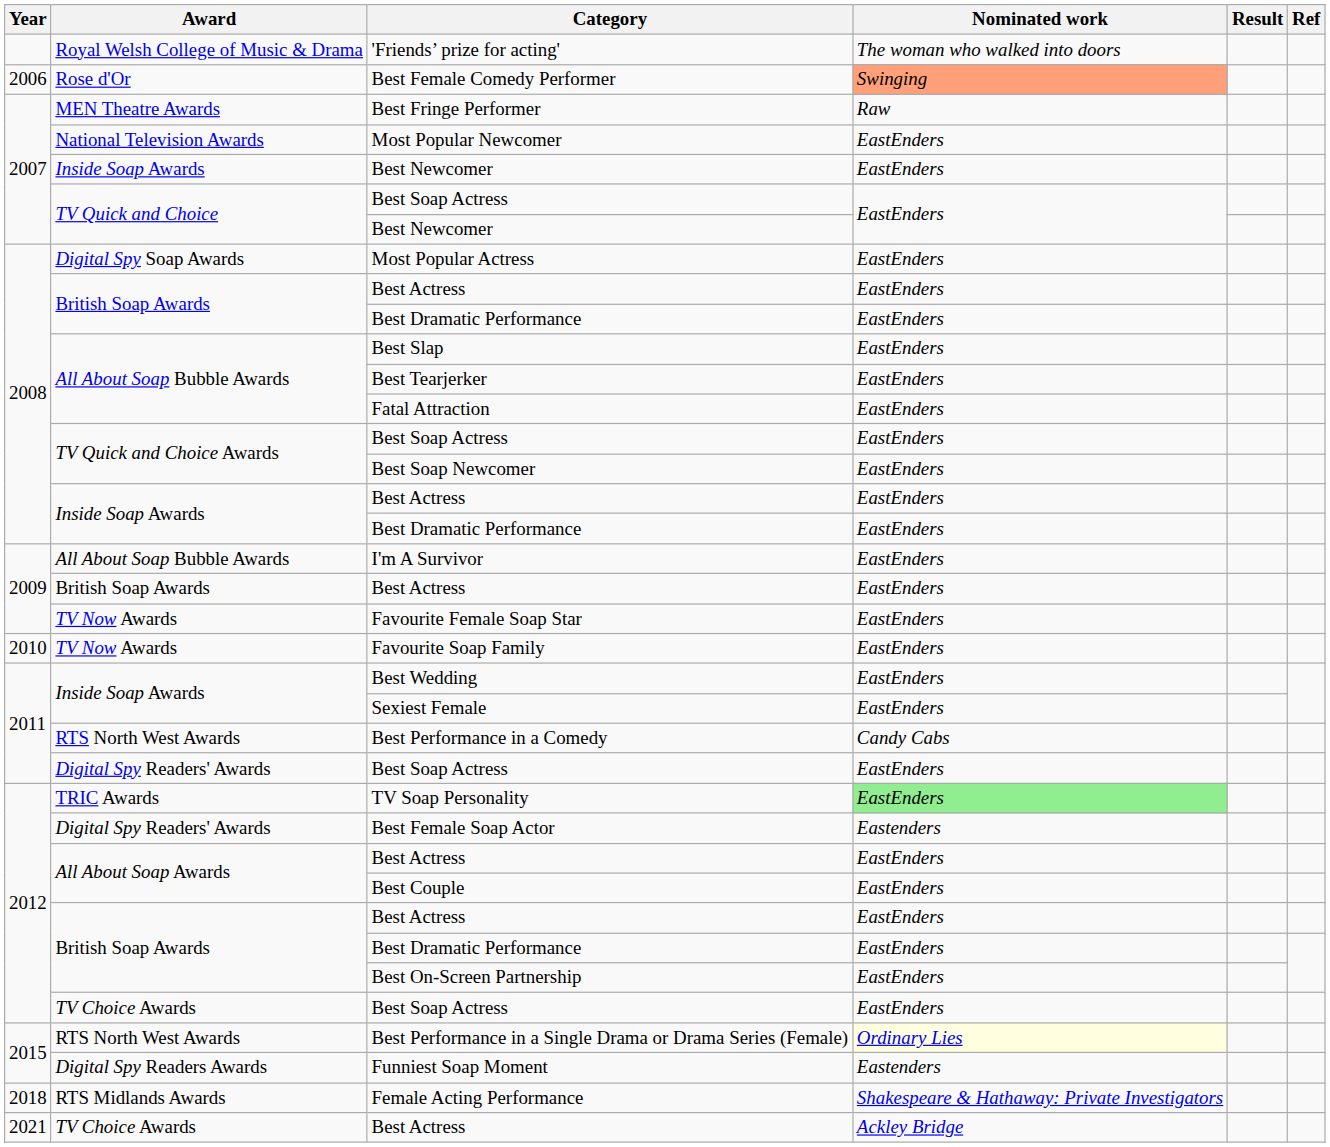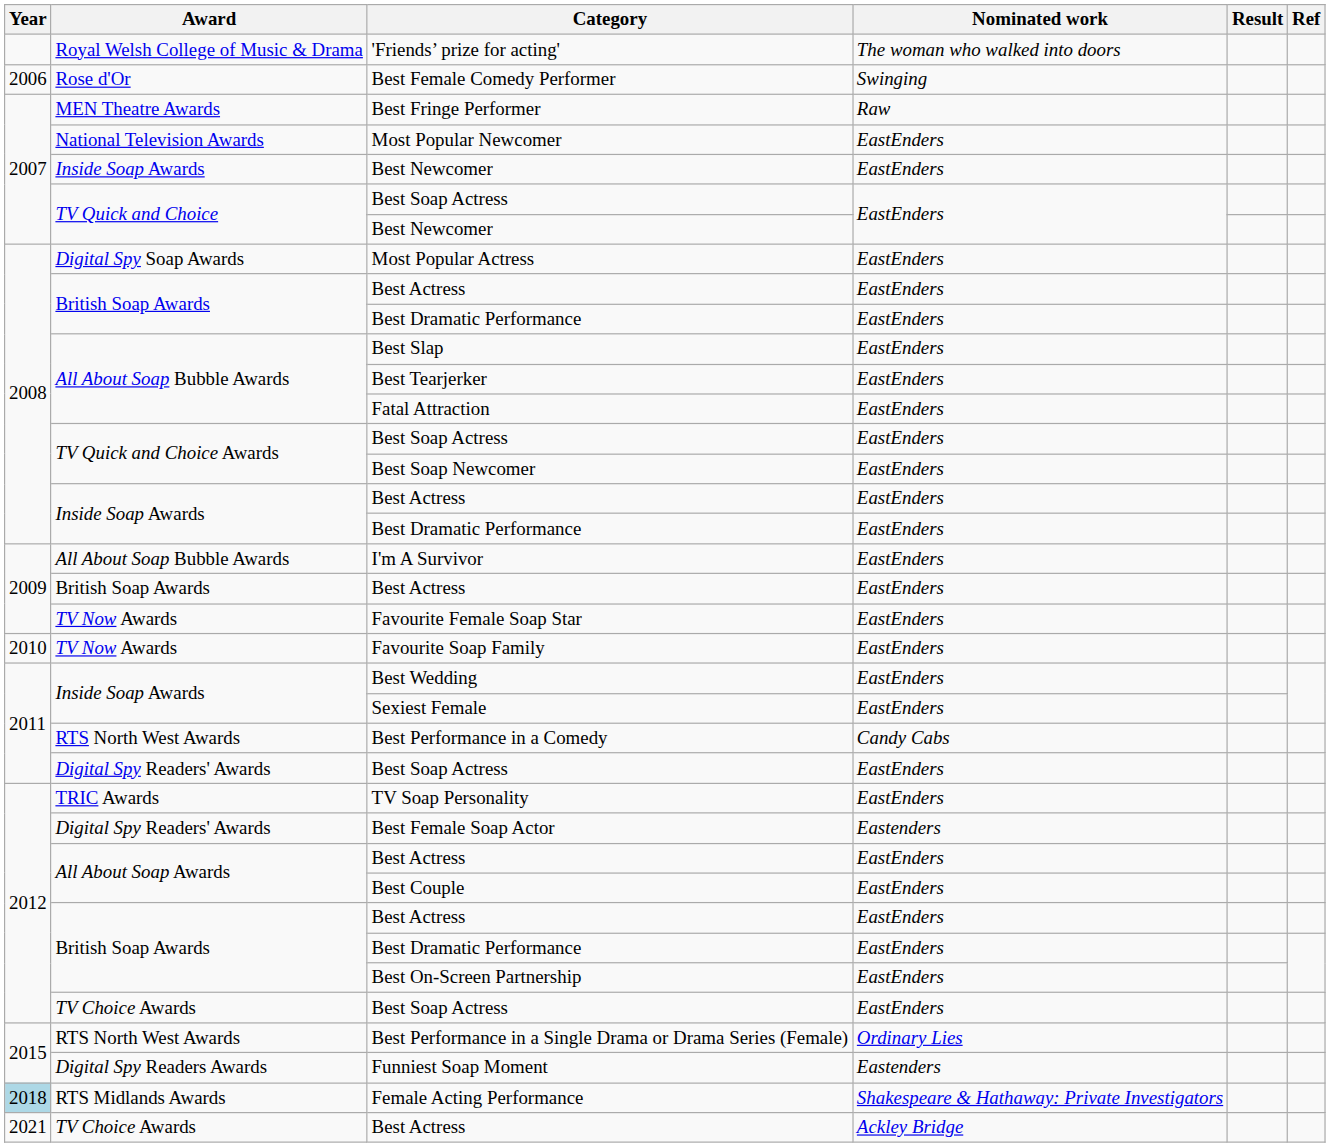(892, 79) lightsalmon background -> (892, 79) no background
(900, 797) lightgreen background -> (900, 797) no background
(910, 1037) lightyellow background -> (910, 1037) no background
(28, 1097) no background -> (28, 1097) lightblue background
